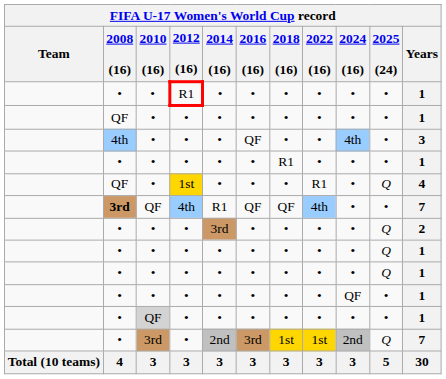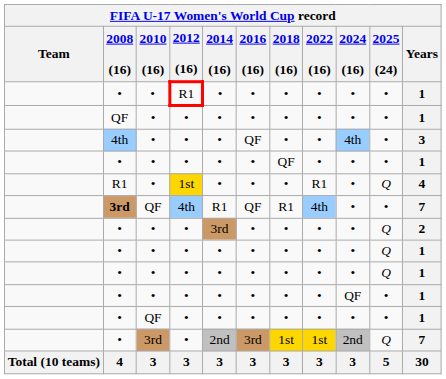(286, 161) R1 -> (286, 161) QF
(120, 184) QF -> (120, 184) R1
(286, 206) QF -> (286, 206) R1
(153, 317) lightgrey background -> (153, 317) no background
